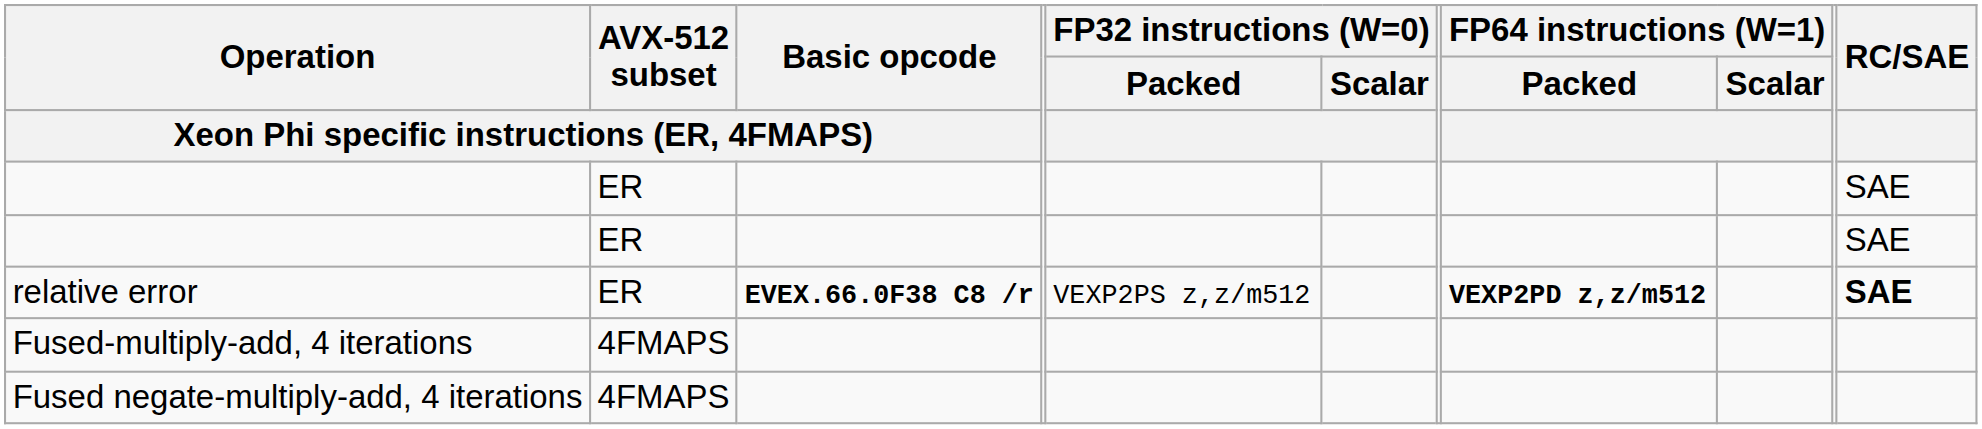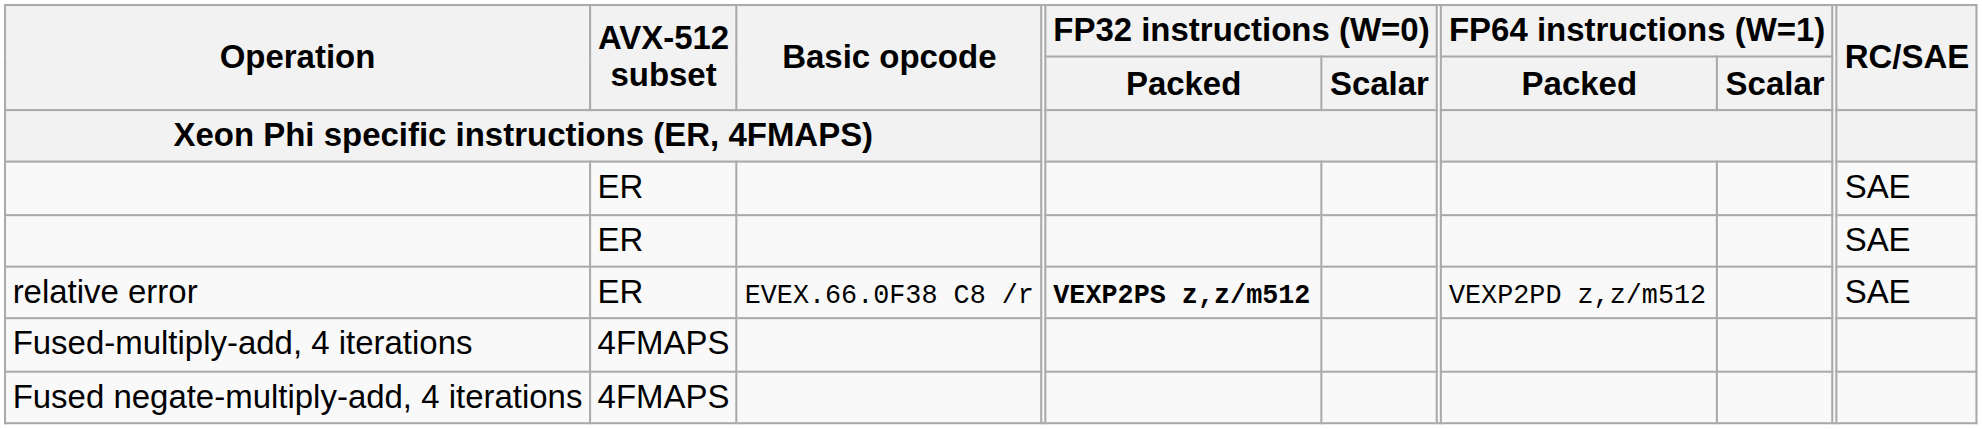(889, 293) bold -> (889, 296) normal
(1182, 296) normal -> (1182, 293) bold
(1578, 293) bold -> (1578, 296) normal
(1879, 291) bold -> (1878, 291) normal
